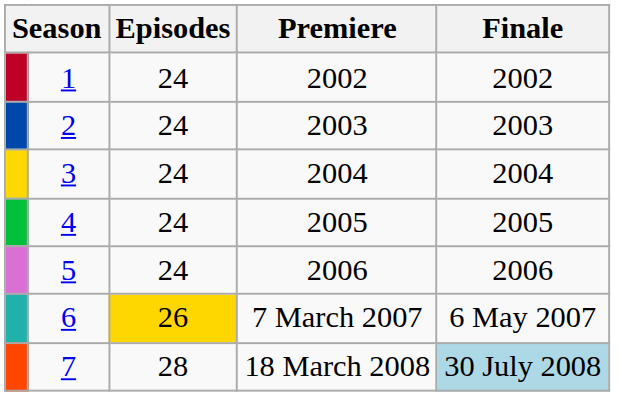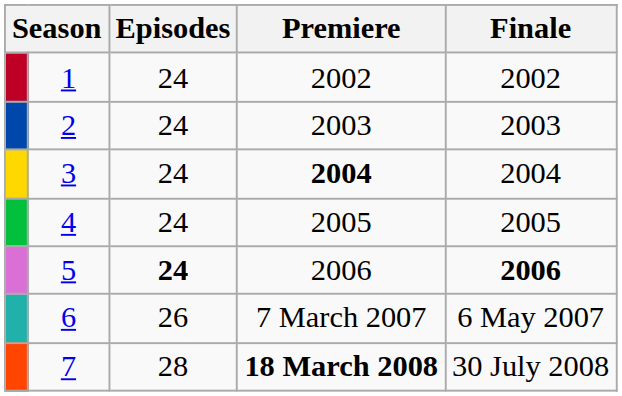(337, 173) normal -> (341, 173) bold
(173, 269) normal -> (173, 269) bold
(523, 269) normal -> (531, 269) bold
(173, 317) gold background -> (173, 317) no background
(337, 366) normal -> (341, 366) bold
(523, 366) lightblue background -> (531, 366) no background
